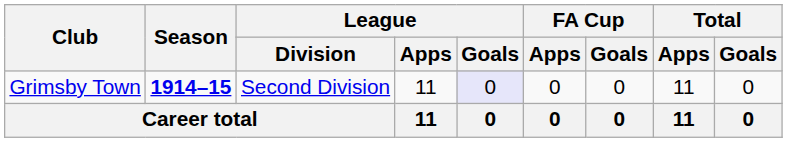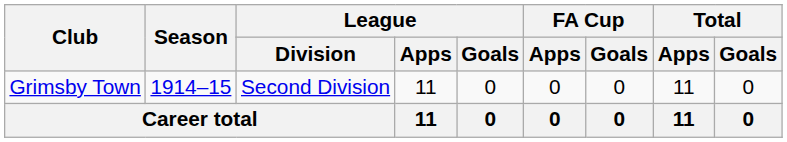(191, 86) bold -> (191, 86) normal
(490, 86) lavender background -> (490, 86) no background
